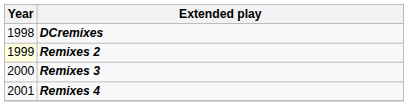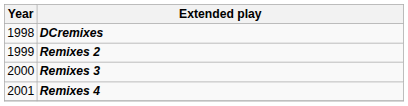(21, 52) lightyellow background -> (21, 52) no background
